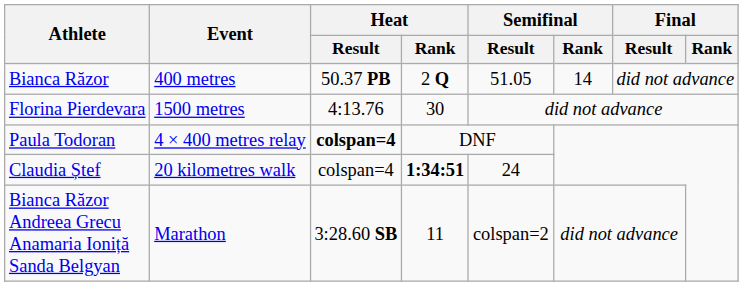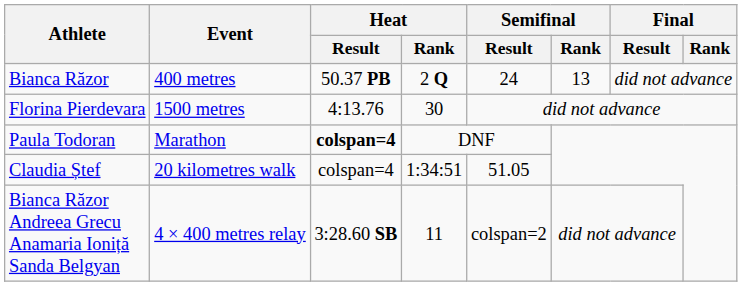(511, 79) 51.05 -> (509, 79) 24
(583, 79) 14 -> (581, 79) 13
(230, 140) 4 × 400 metres relay -> (190, 140) Marathon
(435, 170) bold -> (434, 170) normal
(511, 170) 24 -> (509, 170) 51.05
(190, 233) Marathon -> (230, 233) 4 × 400 metres relay
